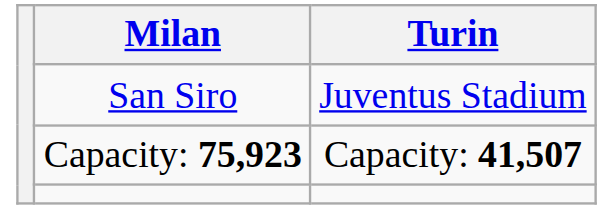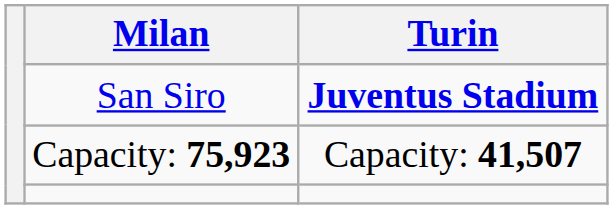(453, 94) normal -> (453, 94) bold
